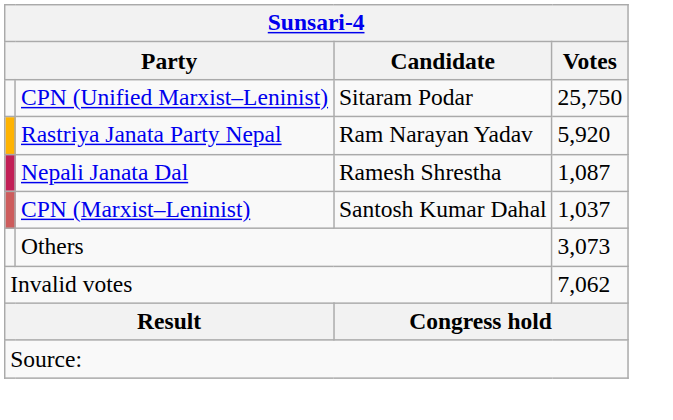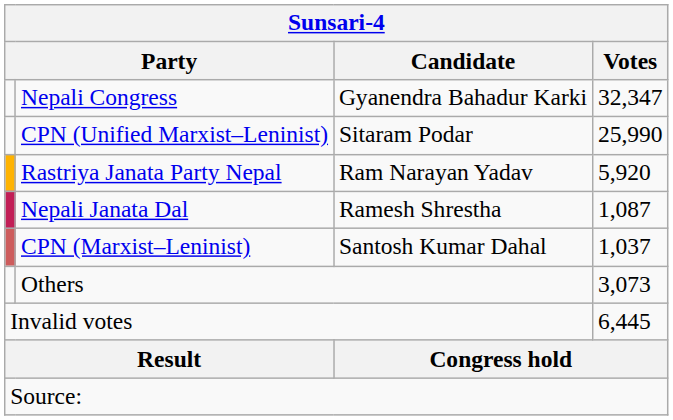+ row: (99, 97)
(590, 97) 25,750 -> (630, 135) 25,990
(584, 284) 7,062 -> (624, 321) 6,445
